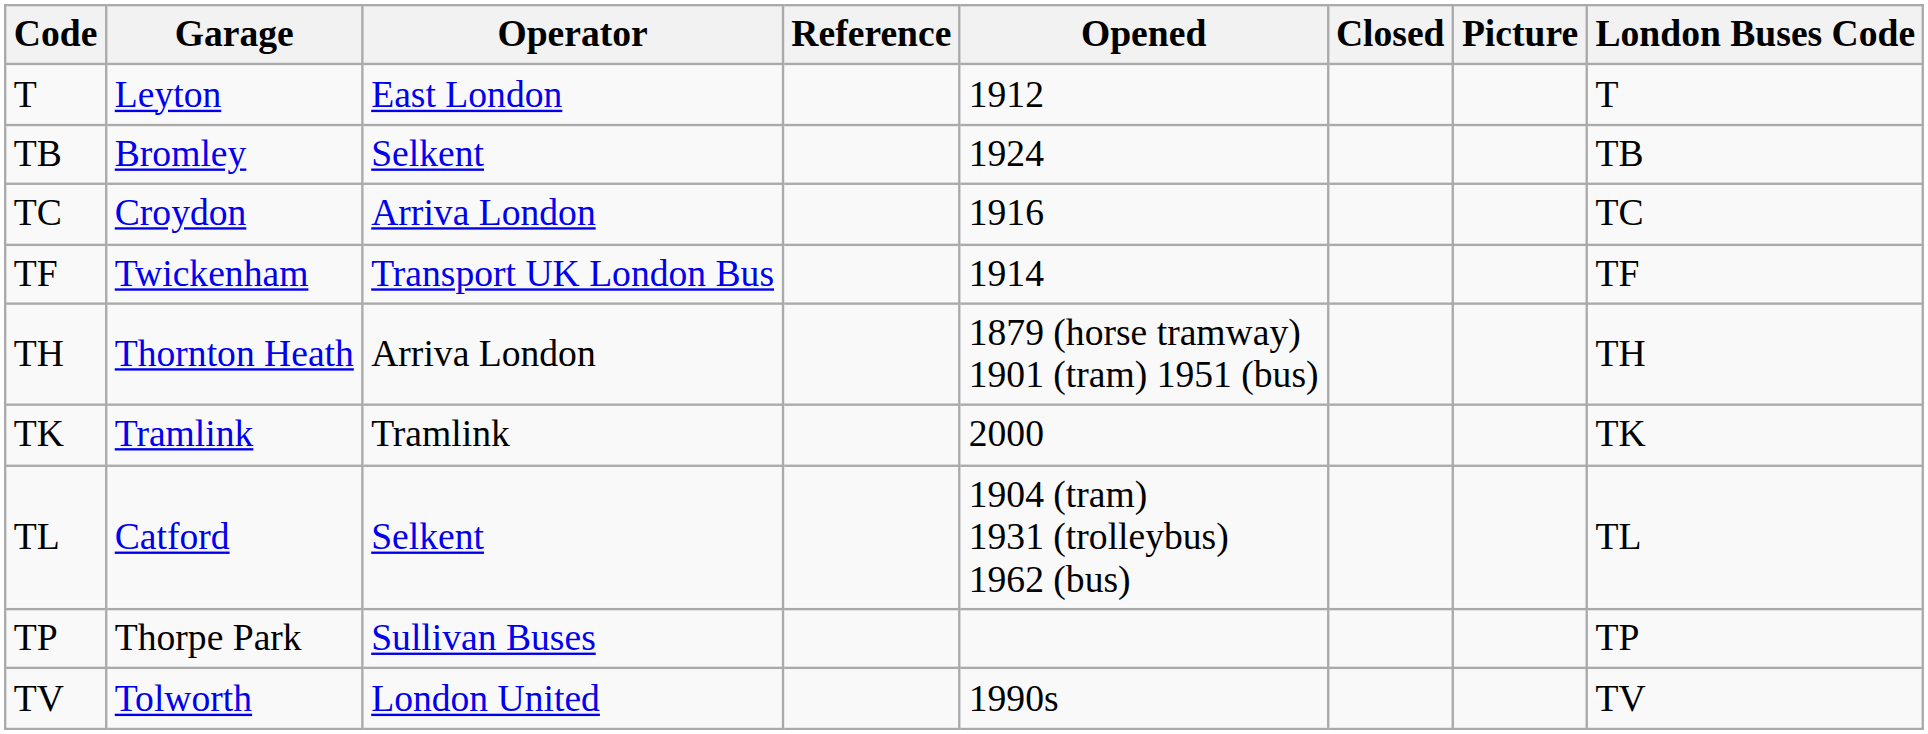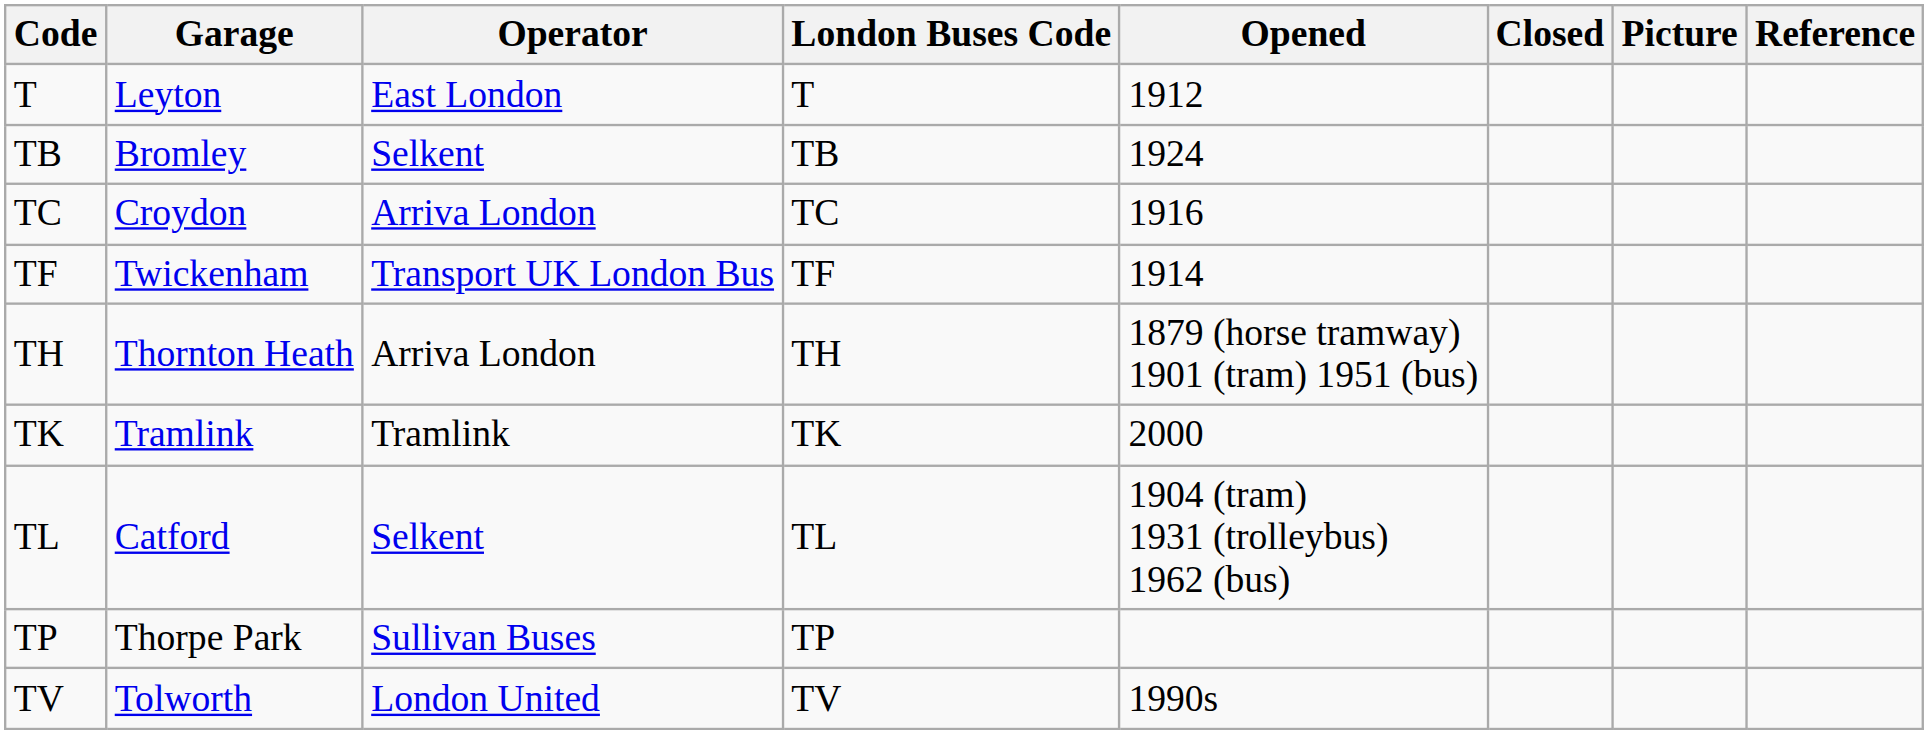columns swapped: (1755, 34) <-> (871, 34)
